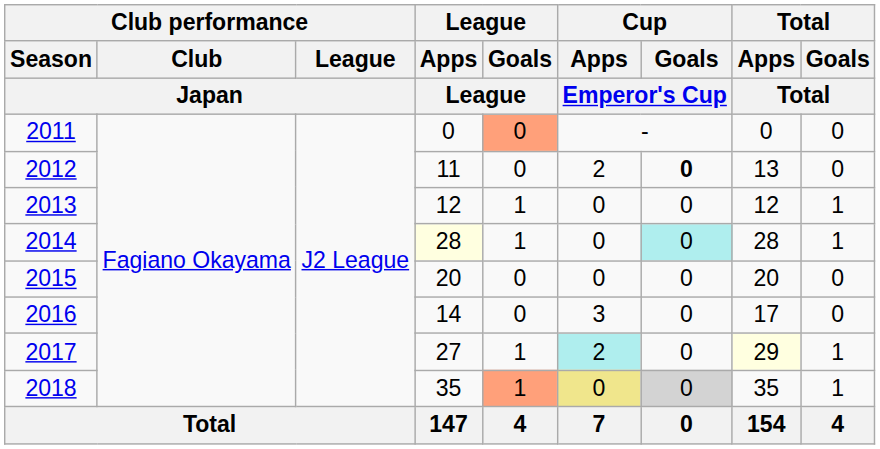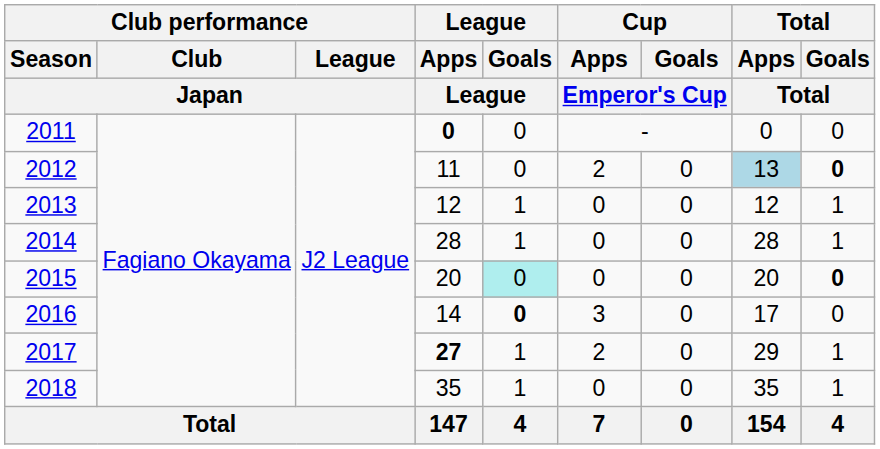(449, 132) normal -> (449, 132) bold
(520, 132) lightsalmon background -> (520, 132) no background
(686, 168) bold -> (686, 168) normal
(766, 168) no background -> (766, 168) lightblue background
(838, 168) normal -> (838, 168) bold
(449, 242) lightyellow background -> (449, 242) no background
(686, 242) paleturquoise background -> (686, 242) no background
(520, 278) no background -> (520, 278) paleturquoise background
(838, 278) normal -> (838, 278) bold
(520, 315) normal -> (520, 315) bold
(449, 351) normal -> (449, 351) bold
(599, 351) paleturquoise background -> (599, 351) no background
(766, 351) lightyellow background -> (766, 351) no background
(520, 388) lightsalmon background -> (520, 388) no background
(599, 388) khaki background -> (599, 388) no background
(686, 388) lightgrey background -> (686, 388) no background
